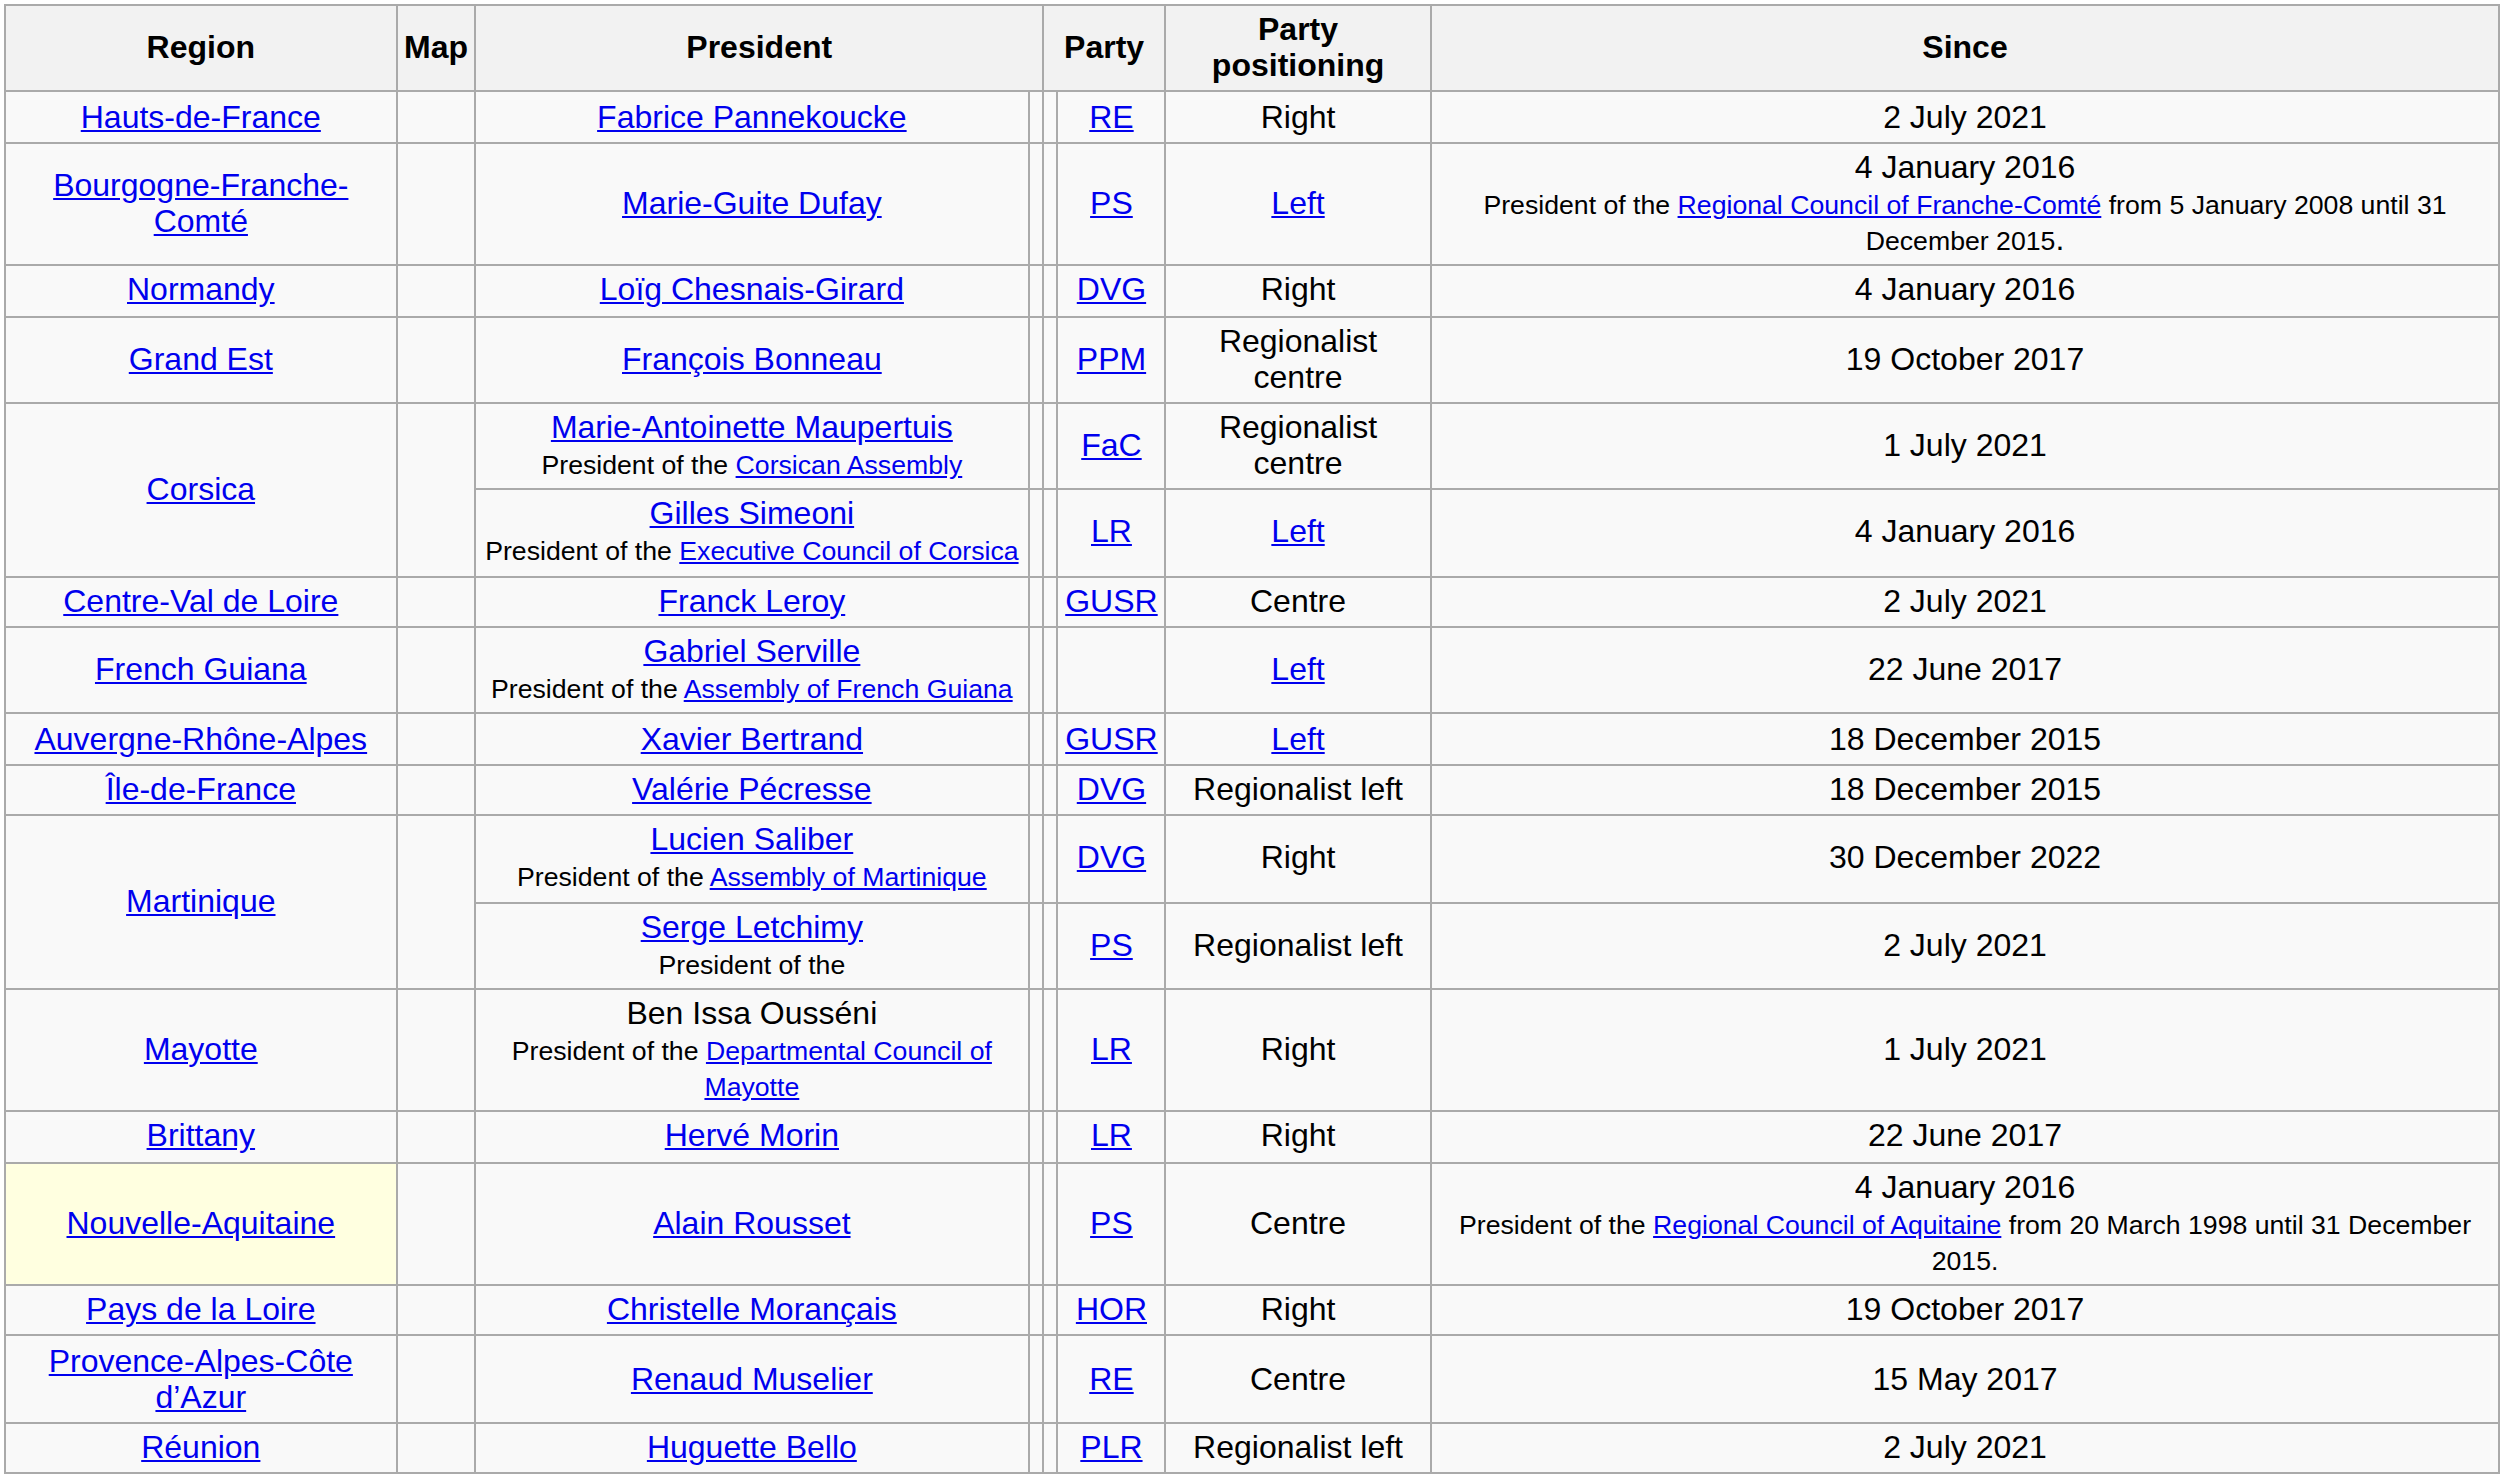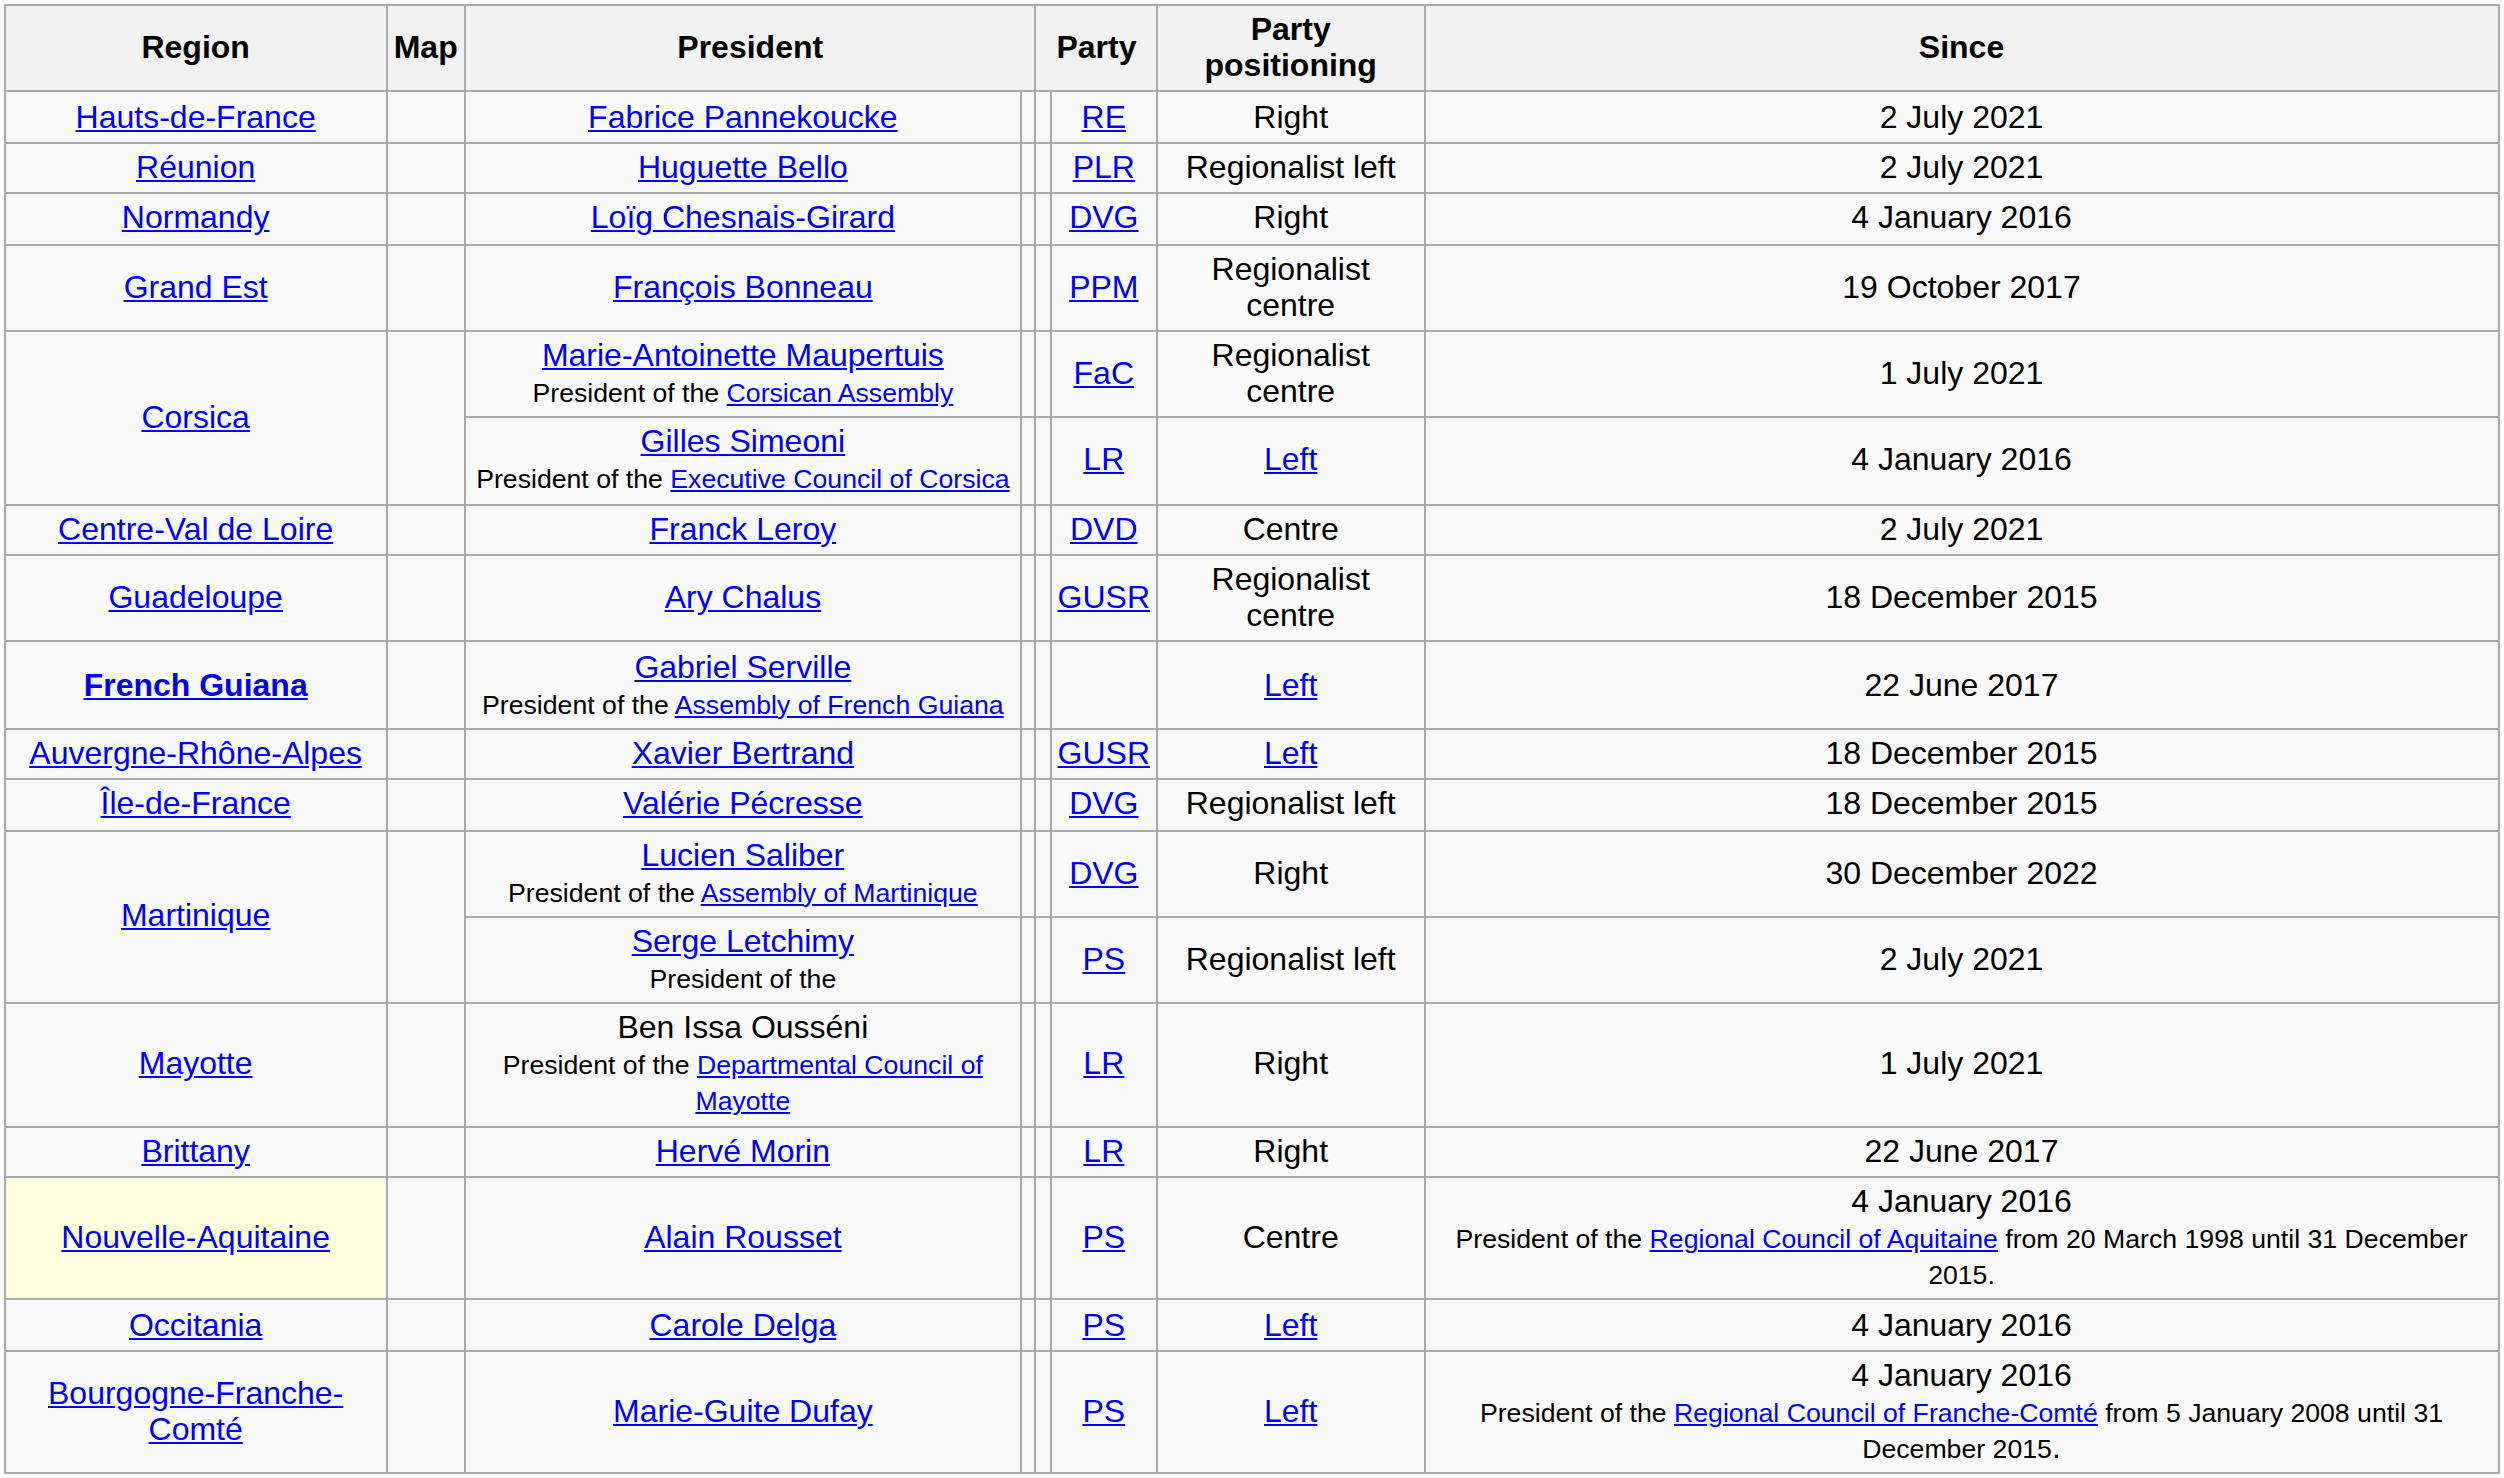rows swapped: (752, 203) <-> (752, 1447)
(1111, 601) GUSR -> (1104, 529) DVD
+ row: (743, 597)
(201, 669) normal -> (196, 684) bold
+ row: (743, 1324)
- row: (752, 1309)
- row: (752, 1378)
